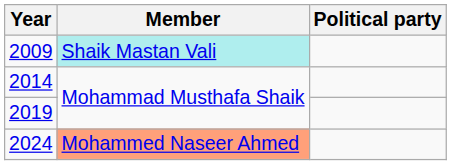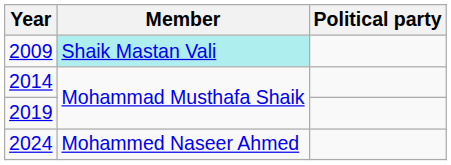(180, 143) lightsalmon background -> (180, 143) no background
